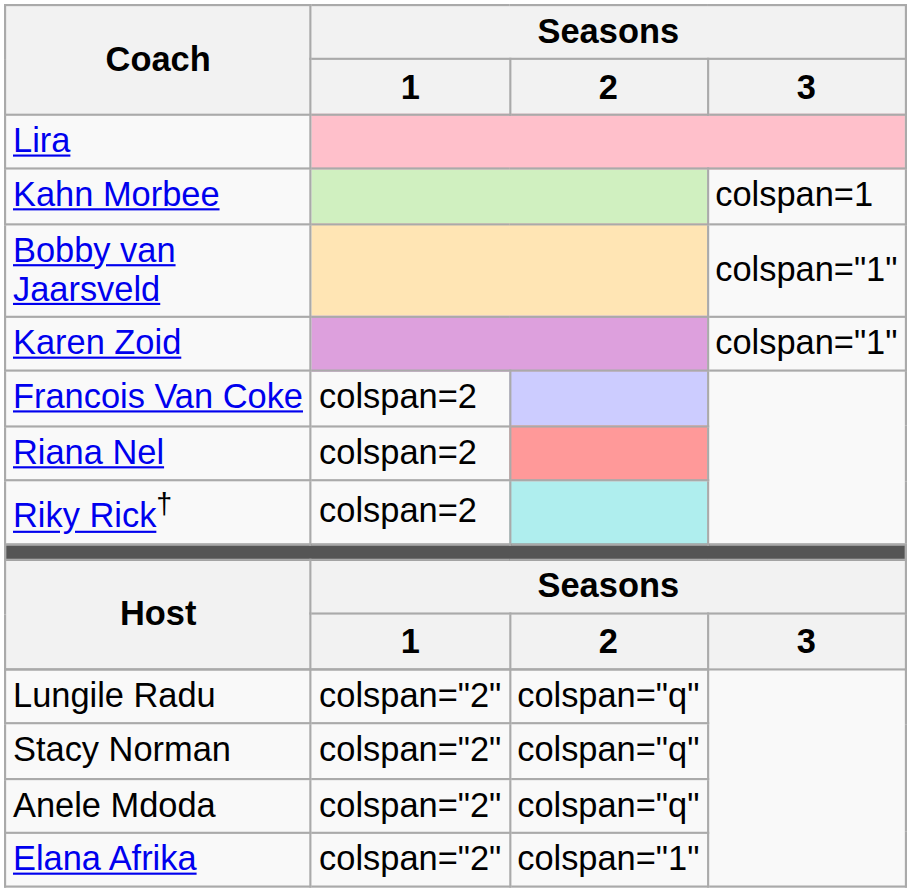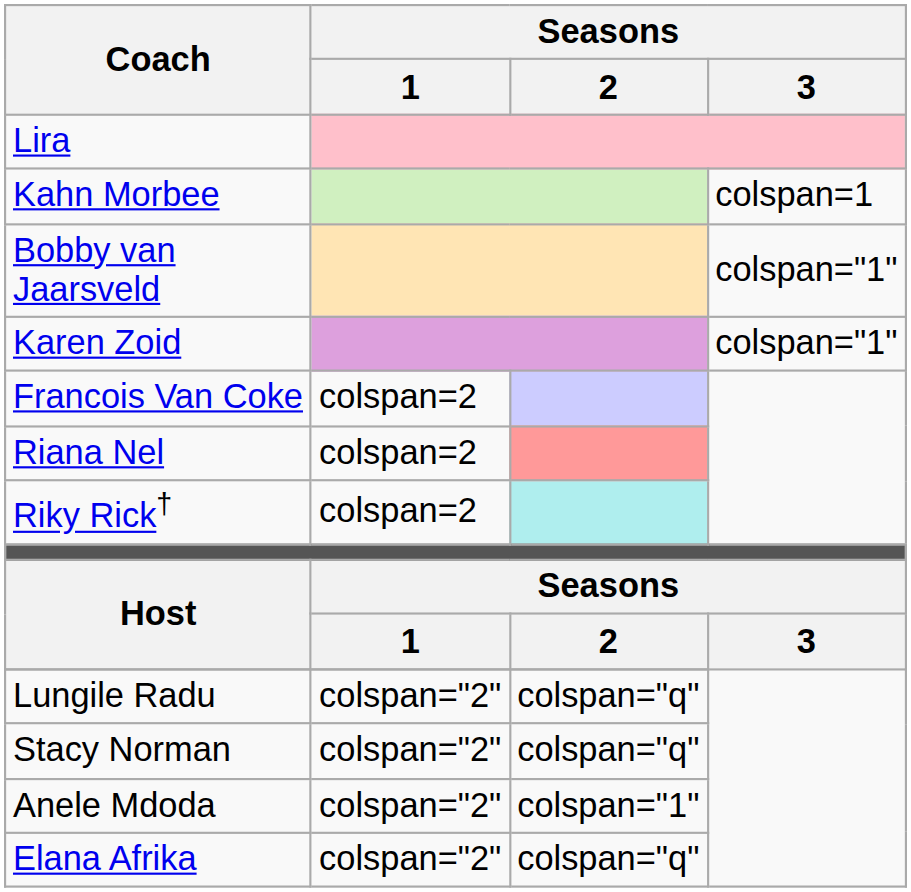(608, 804) colspan="q" -> (608, 804) colspan="1"
(608, 859) colspan="1" -> (608, 859) colspan="q"
